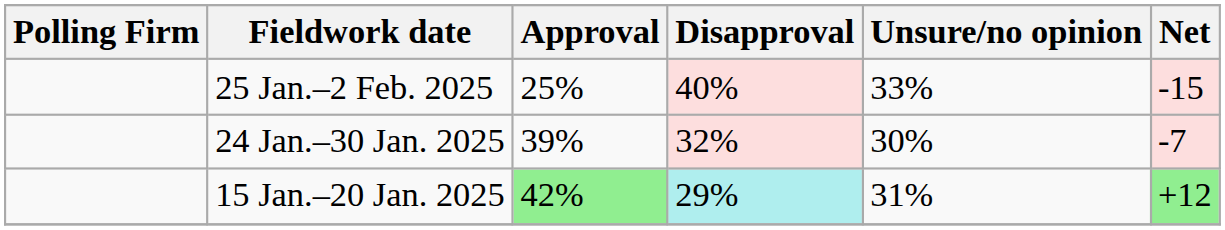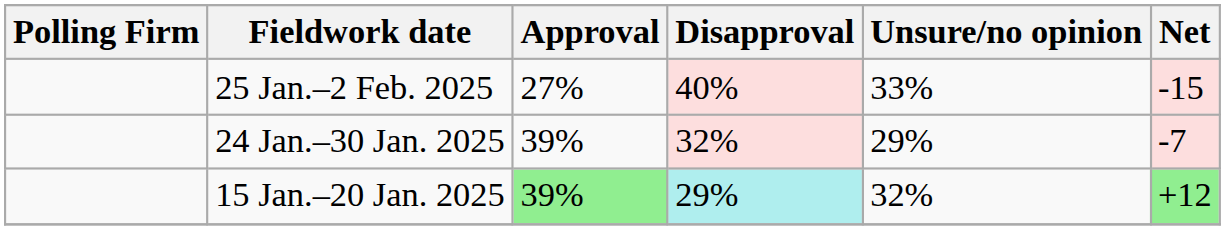(552, 86) 25% -> (552, 86) 27%
(902, 140) 30% -> (902, 140) 29%
(552, 195) 42% -> (552, 195) 39%
(902, 195) 31% -> (902, 195) 32%
